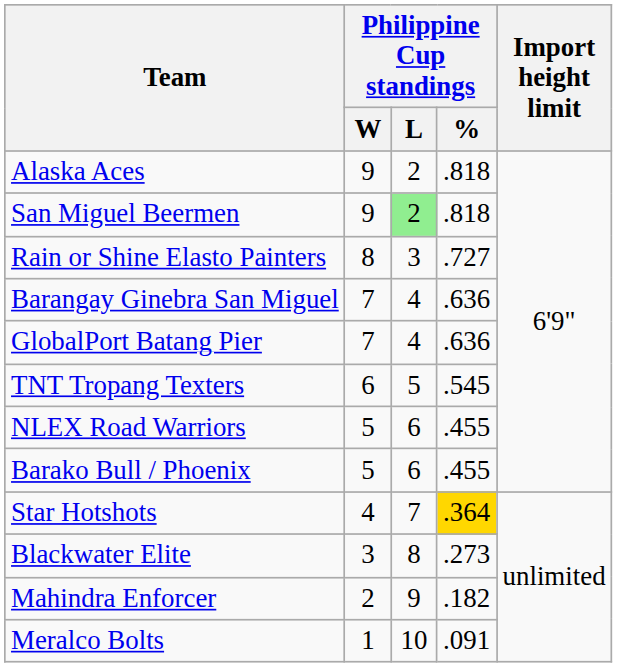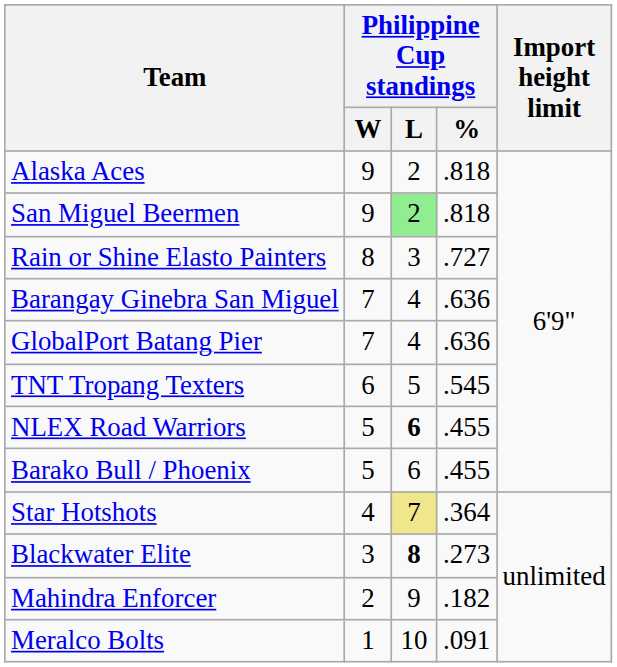(414, 427) normal -> (414, 427) bold
(414, 512) no background -> (414, 512) khaki background
(467, 512) gold background -> (467, 512) no background
(414, 555) normal -> (414, 555) bold
